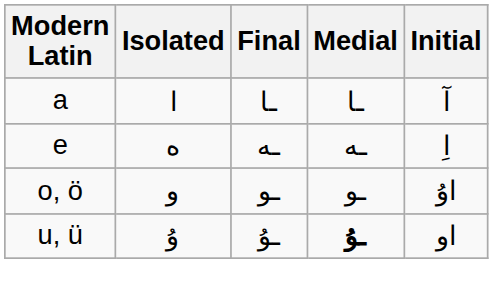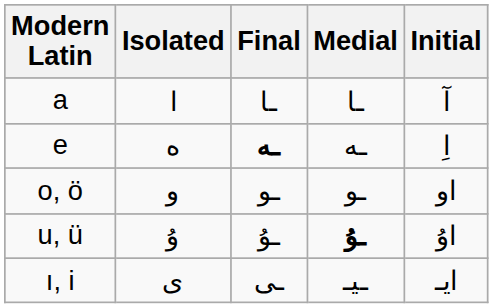(269, 146) normal -> (269, 146) bold
(446, 191) اۇ -> (446, 191) او
(446, 236) او -> (446, 236) اۇ
+ row: (60, 280)
